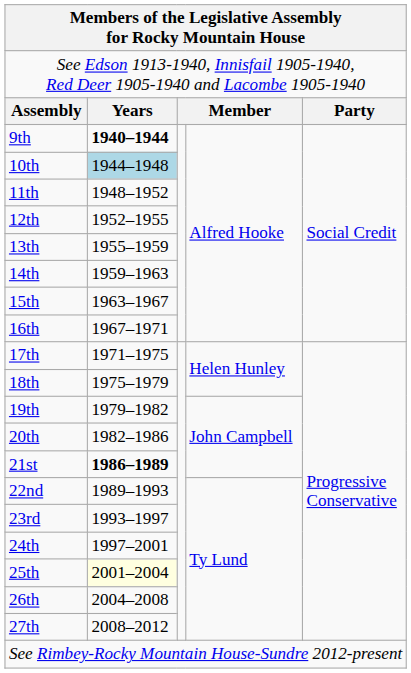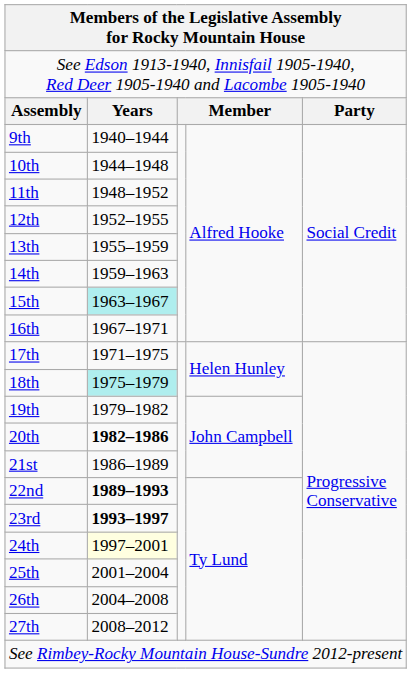(130, 138) bold -> (130, 138) normal
(130, 165) lightblue background -> (130, 165) no background
(130, 301) no background -> (130, 301) paleturquoise background
(130, 382) no background -> (130, 382) paleturquoise background
(130, 436) normal -> (130, 436) bold
(130, 463) bold -> (130, 463) normal
(130, 491) normal -> (130, 491) bold
(130, 518) normal -> (130, 518) bold
(130, 545) no background -> (130, 545) lightyellow background
(130, 572) lightyellow background -> (130, 572) no background
